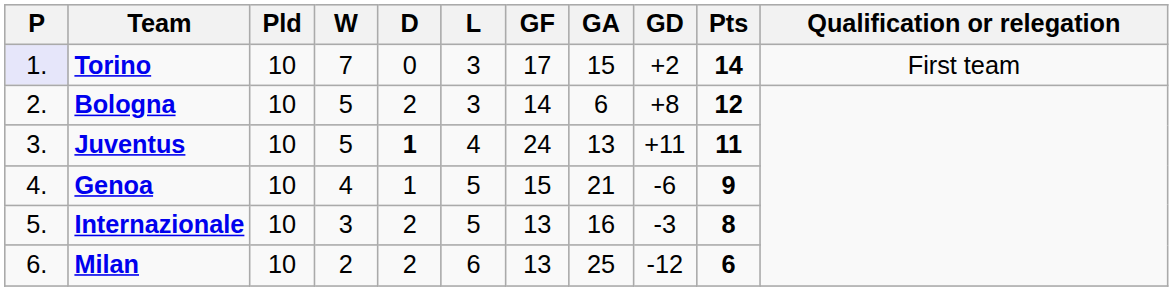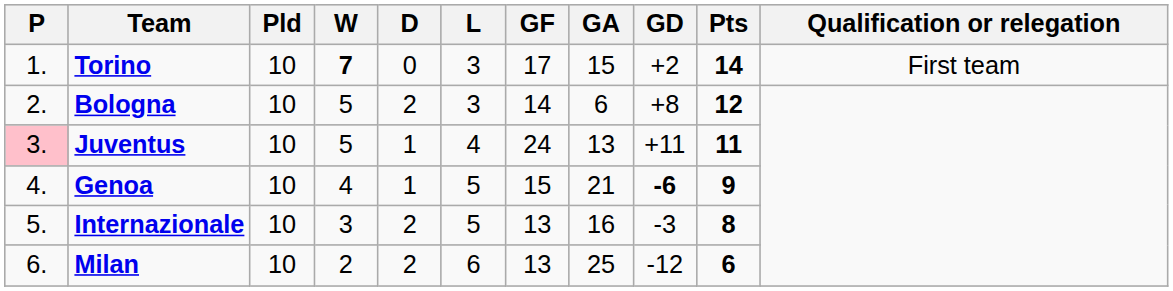(37, 64) lavender background -> (37, 64) no background
(346, 64) normal -> (346, 64) bold
(37, 144) no background -> (37, 144) pink background
(410, 144) bold -> (410, 144) normal
(665, 184) normal -> (665, 184) bold
